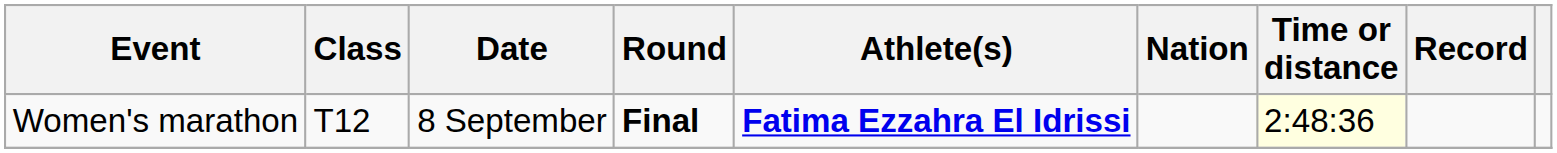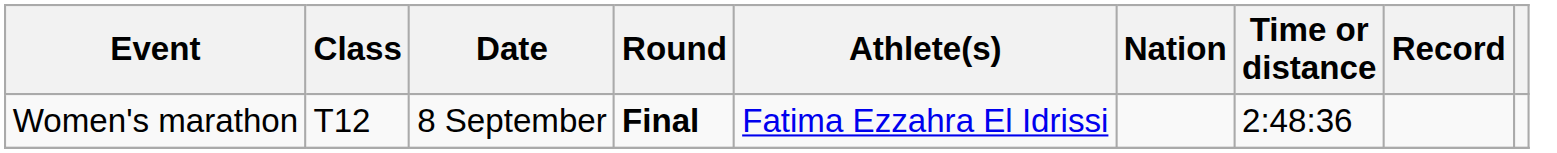(936, 120) bold -> (925, 120) normal
(1319, 120) lightyellow background -> (1297, 120) no background
